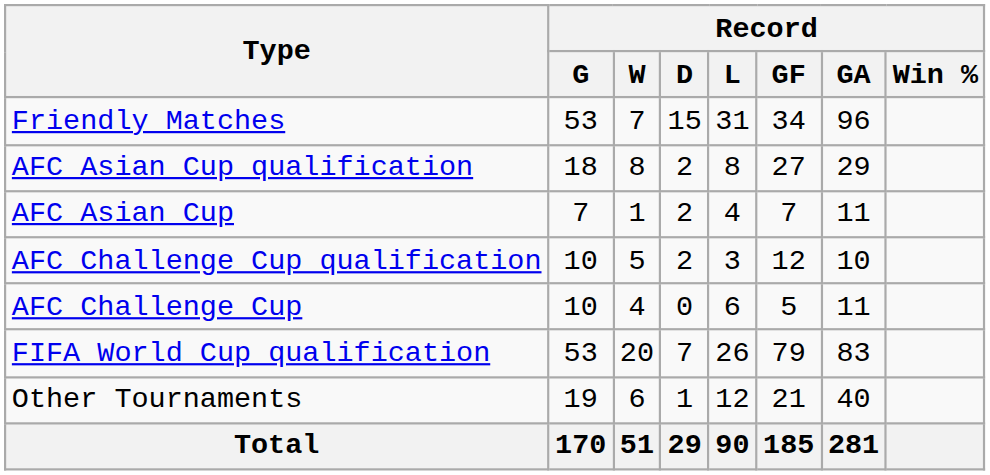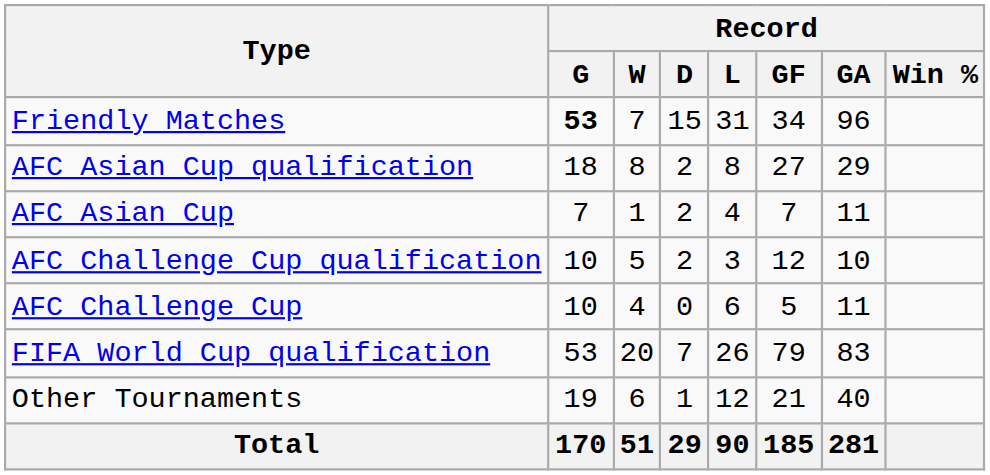(581, 121) normal -> (581, 121) bold
